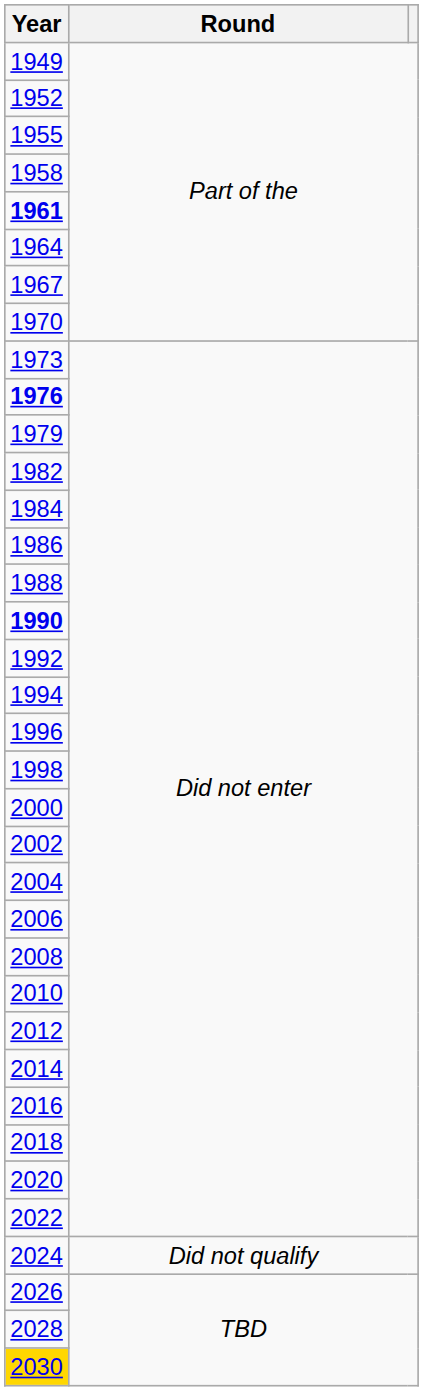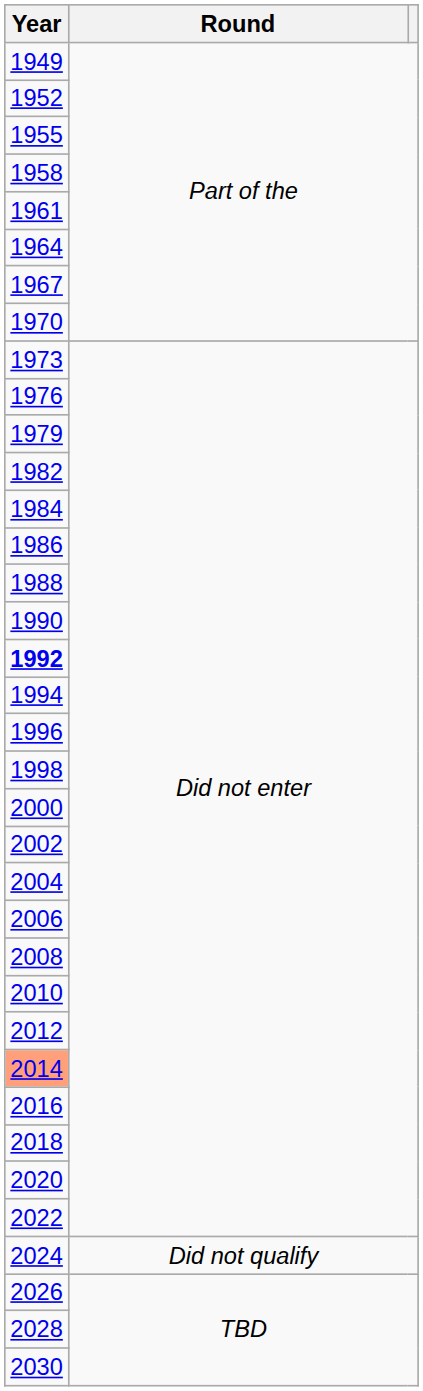(37, 210) bold -> (37, 210) normal
(37, 397) bold -> (37, 397) normal
(37, 621) bold -> (37, 621) normal
(37, 658) normal -> (37, 658) bold
(37, 1069) no background -> (37, 1069) lightsalmon background
(37, 1367) gold background -> (37, 1367) no background
